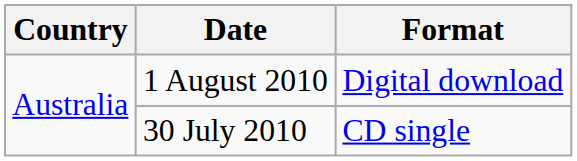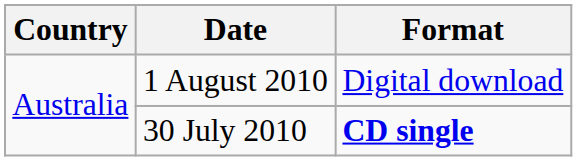(406, 130) normal -> (408, 130) bold
